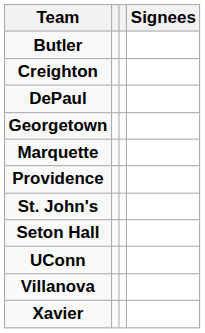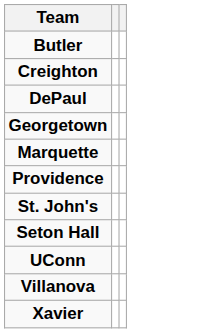- column: (163, 17)
